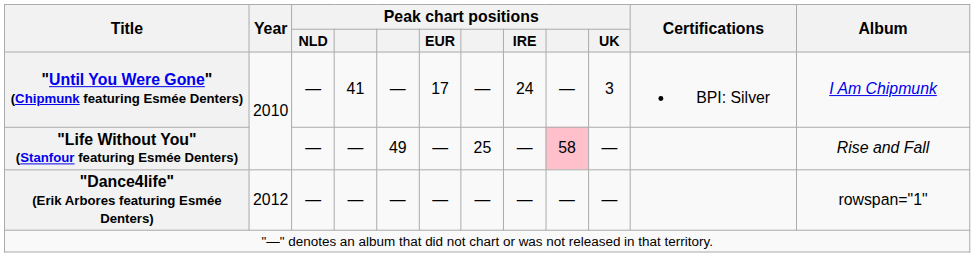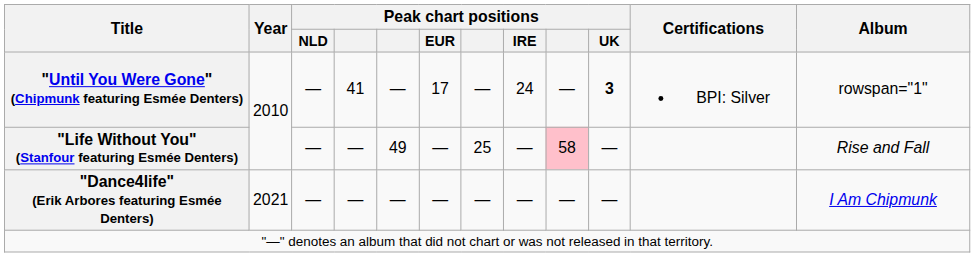(609, 89) normal -> (609, 89) bold
(883, 89) I Am Chipmunk -> (883, 89) rowspan="1"
(271, 200) 2012 -> (271, 200) 2021
(883, 200) rowspan="1" -> (883, 200) I Am Chipmunk
